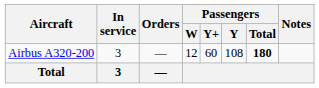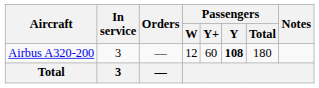(234, 53) normal -> (234, 53) bold
(262, 53) bold -> (262, 53) normal
